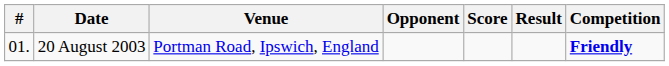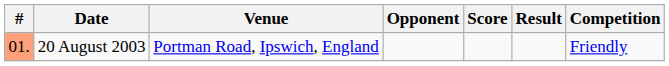(19, 46) no background -> (19, 46) lightsalmon background
(601, 46) bold -> (599, 46) normal
